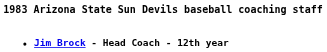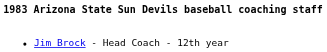(163, 44) bold -> (163, 44) normal
